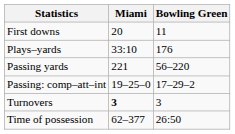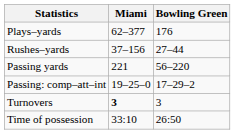- row: (33, 31)
(124, 49) 33:10 -> (128, 31) 62–377
+ row: (38, 49)
(128, 120) 62–377 -> (124, 120) 33:10
